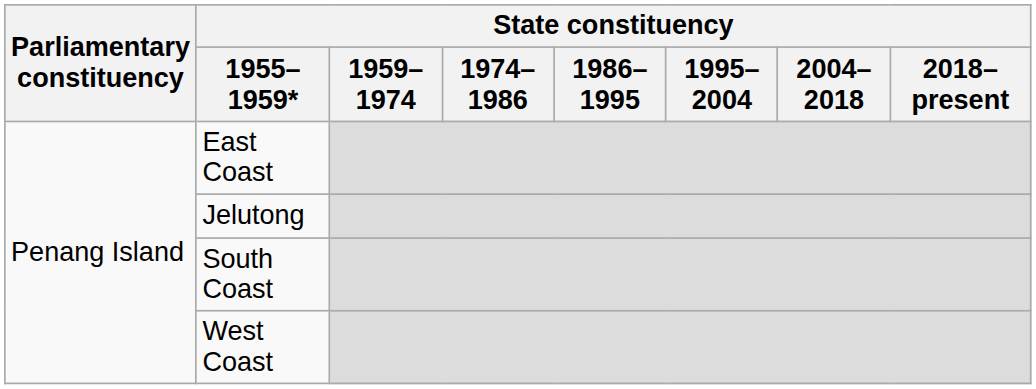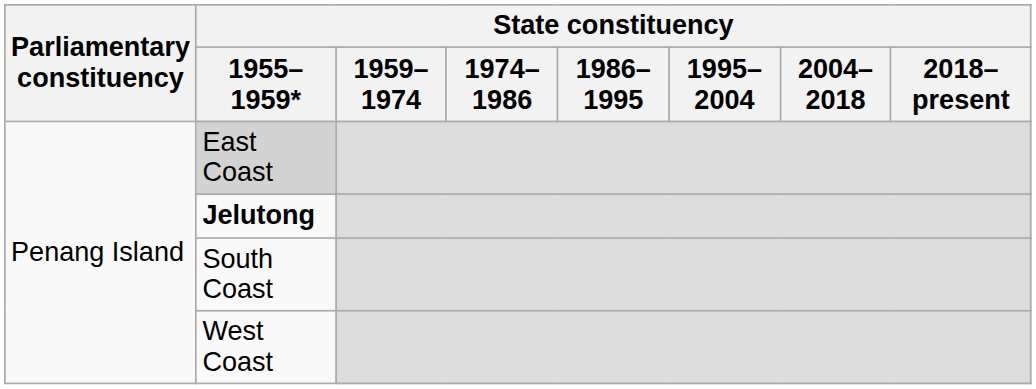(238, 157) no background -> (238, 157) lightgrey background
(254, 215) normal -> (259, 215) bold
